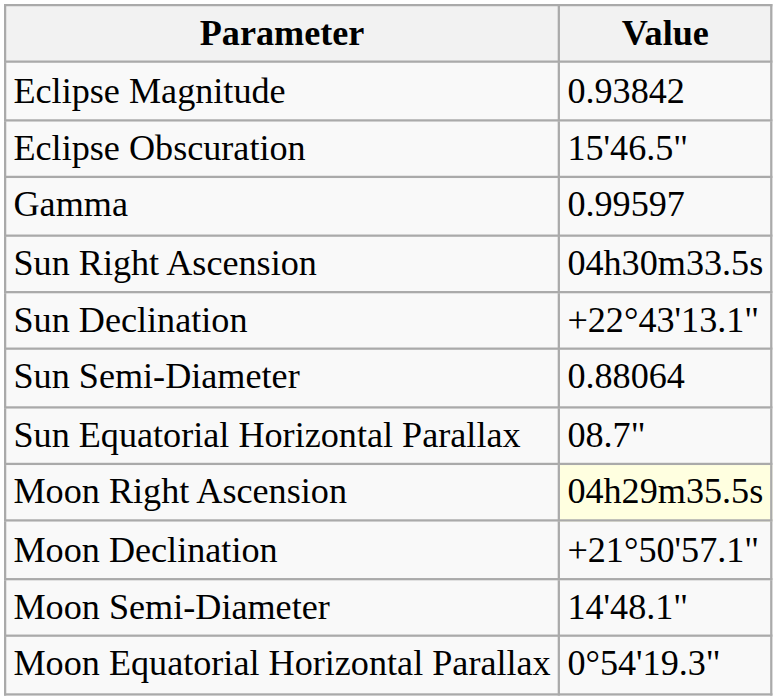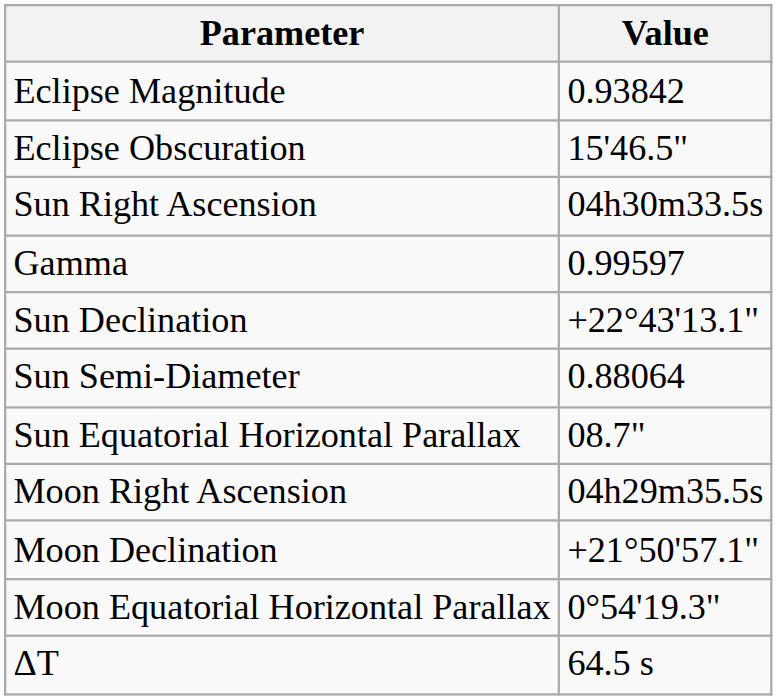rows swapped: (71, 205) <-> (165, 262)
(665, 491) lightyellow background -> (665, 491) no background
- row: (172, 606)
+ row: (36, 663)
